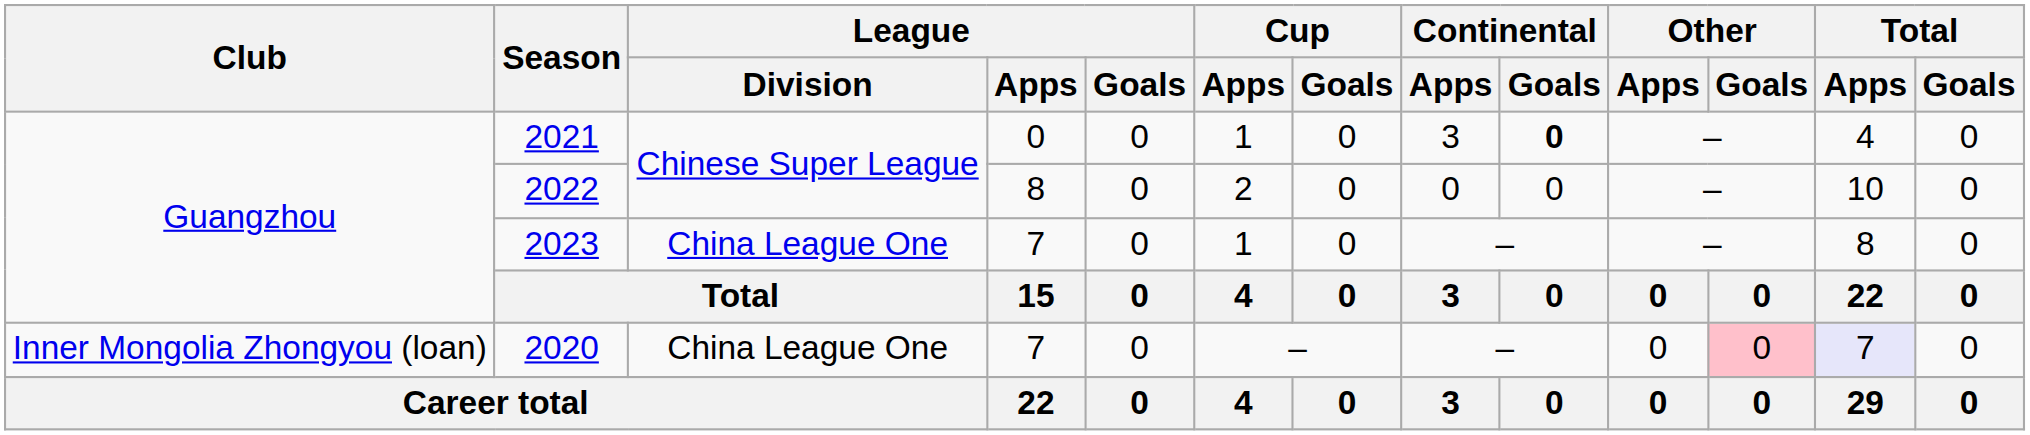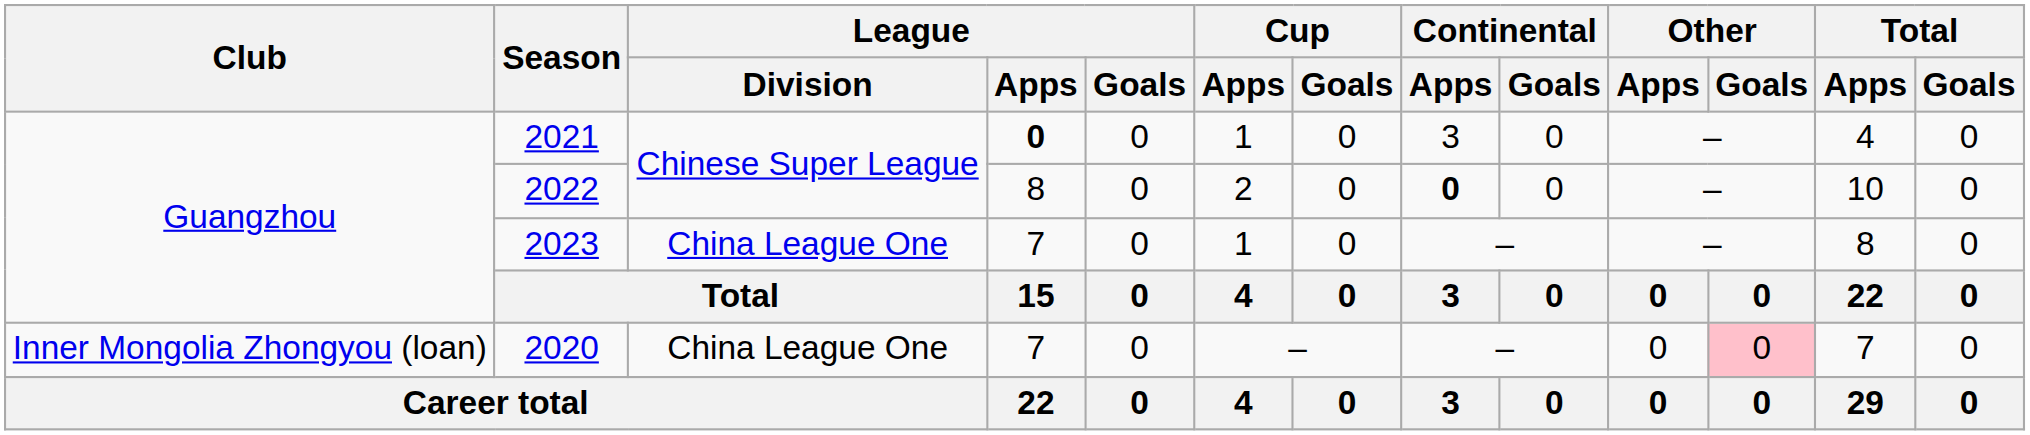(1036, 137) normal -> (1036, 137) bold
(1554, 137) bold -> (1554, 137) normal
(1451, 190) normal -> (1451, 190) bold
(1865, 349) lavender background -> (1865, 349) no background
